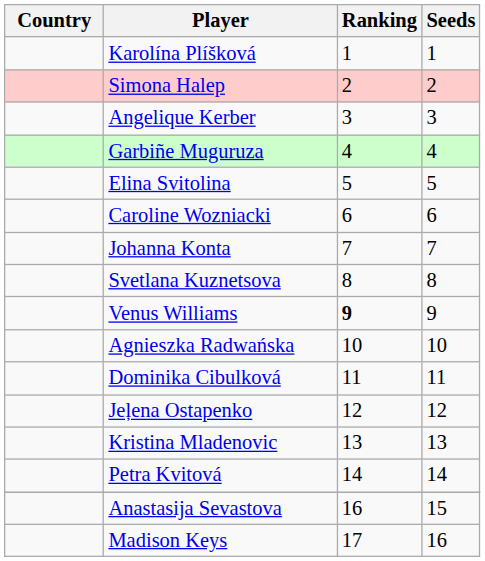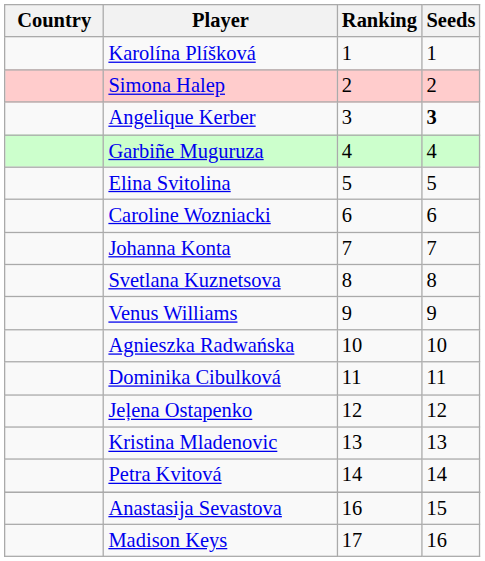(432, 118) normal -> (432, 118) bold
(347, 313) bold -> (347, 313) normal
